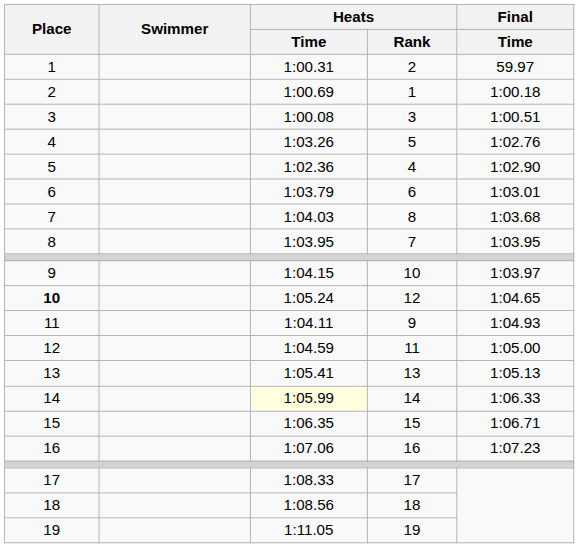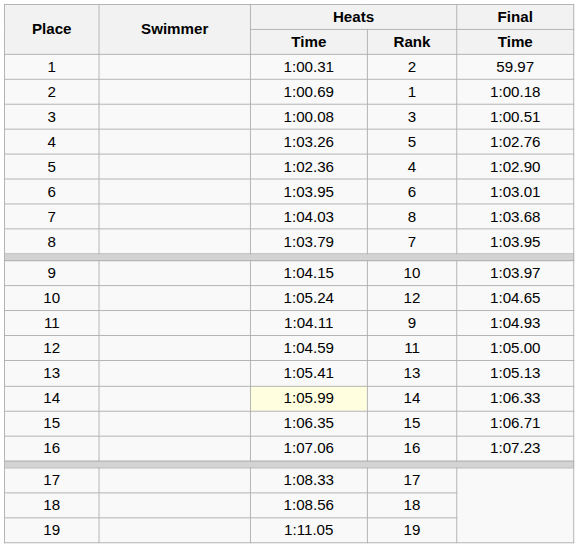(309, 191) 1:03.79 -> (309, 191) 1:03.95
(309, 241) 1:03.95 -> (309, 241) 1:03.79
(52, 298) bold -> (52, 298) normal
